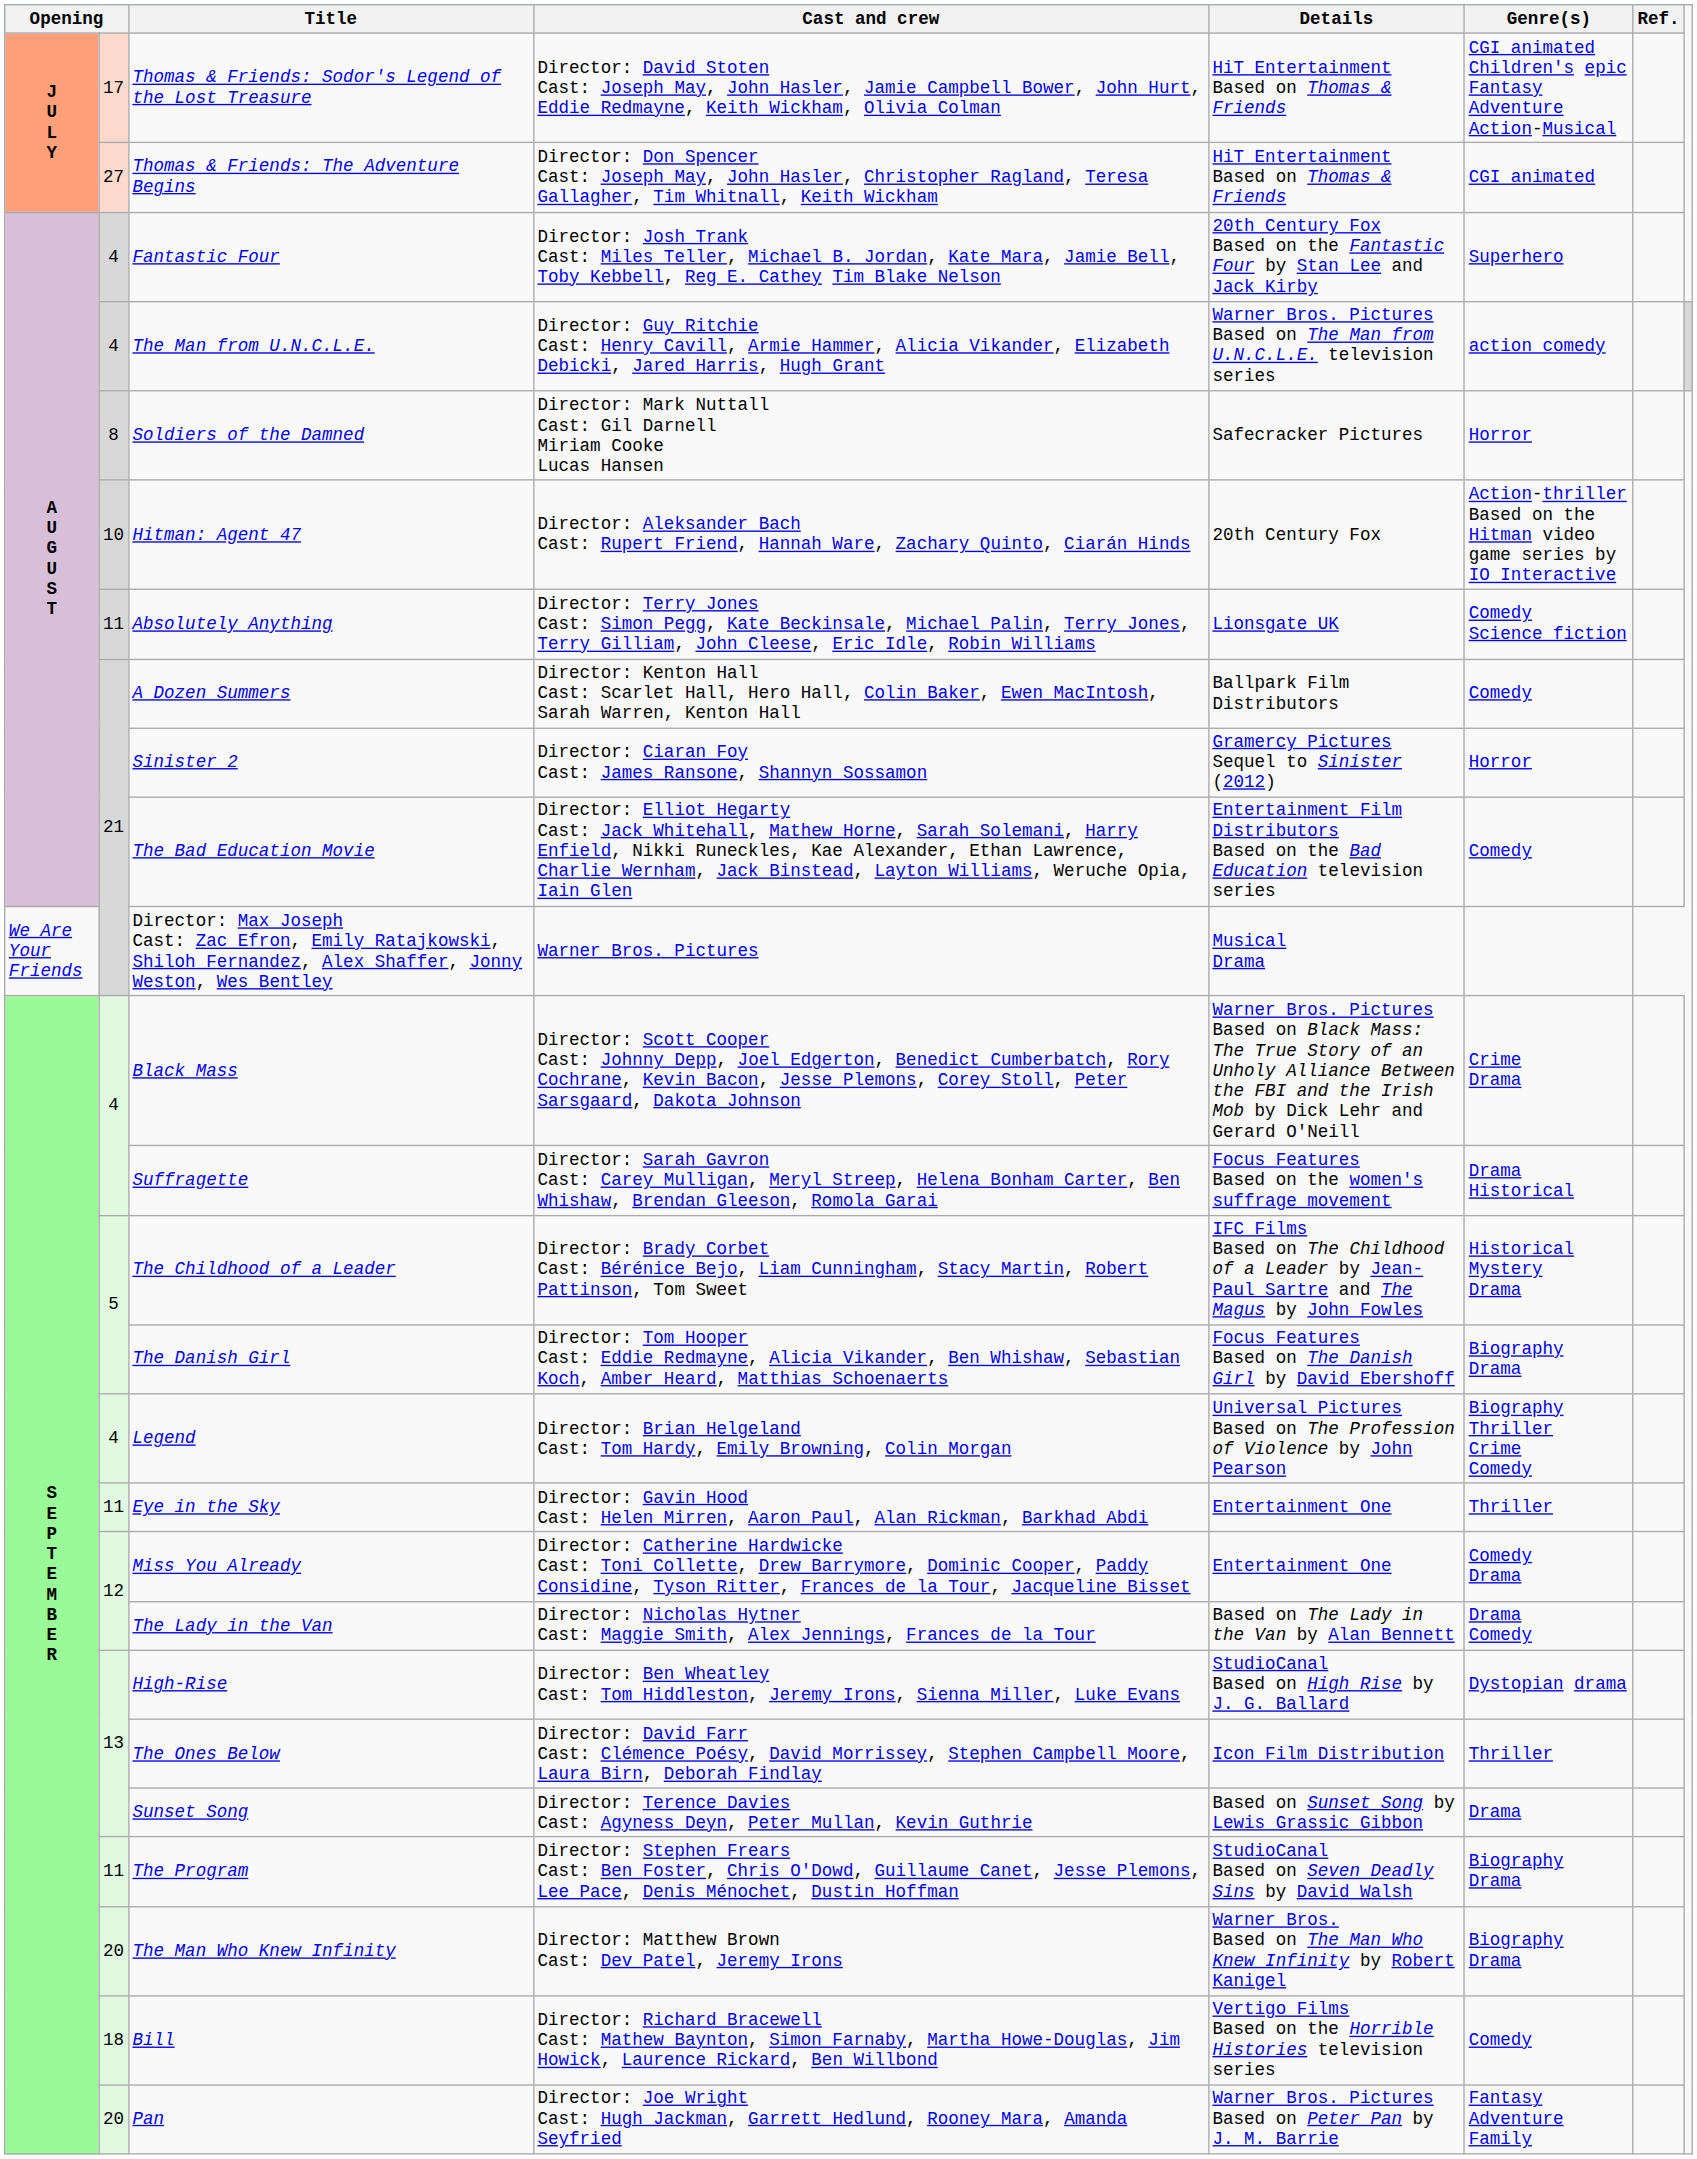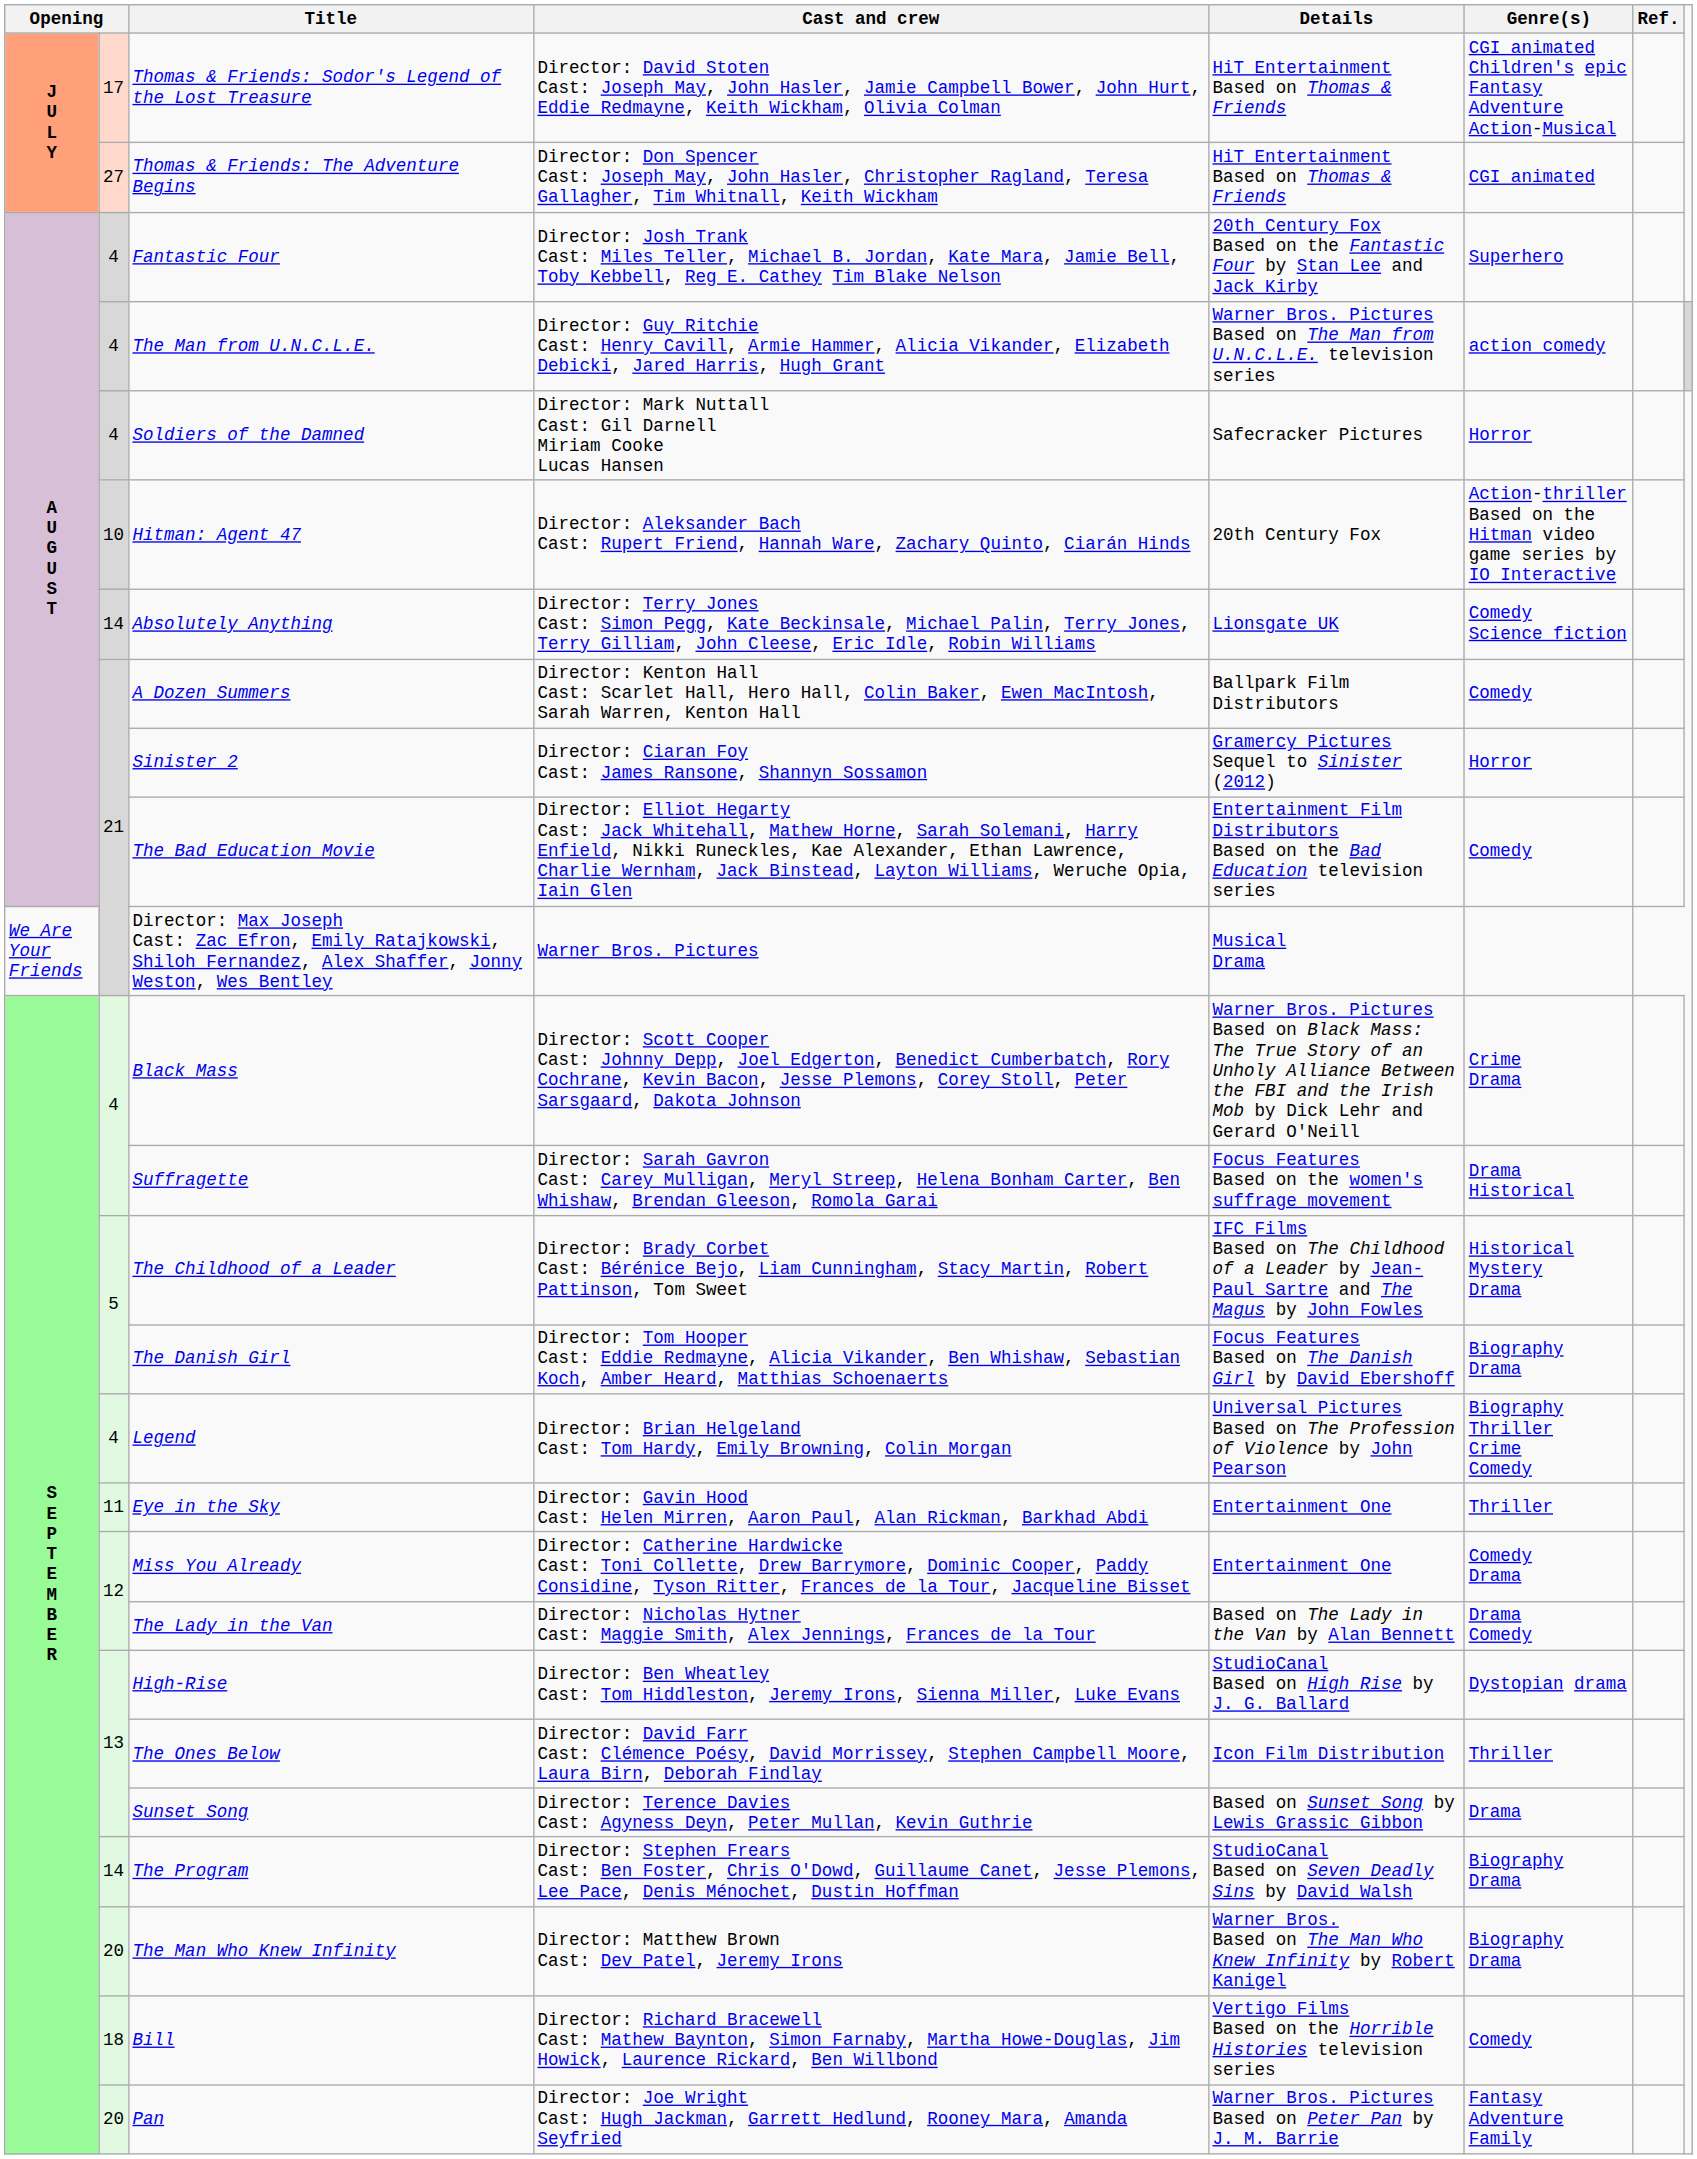(114, 435) 8 -> (114, 435) 4
(114, 624) 11 -> (114, 624) 14
(114, 1872) 11 -> (114, 1872) 14
